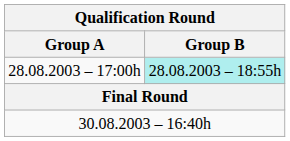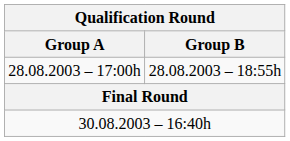(215, 70) paleturquoise background -> (215, 70) no background
